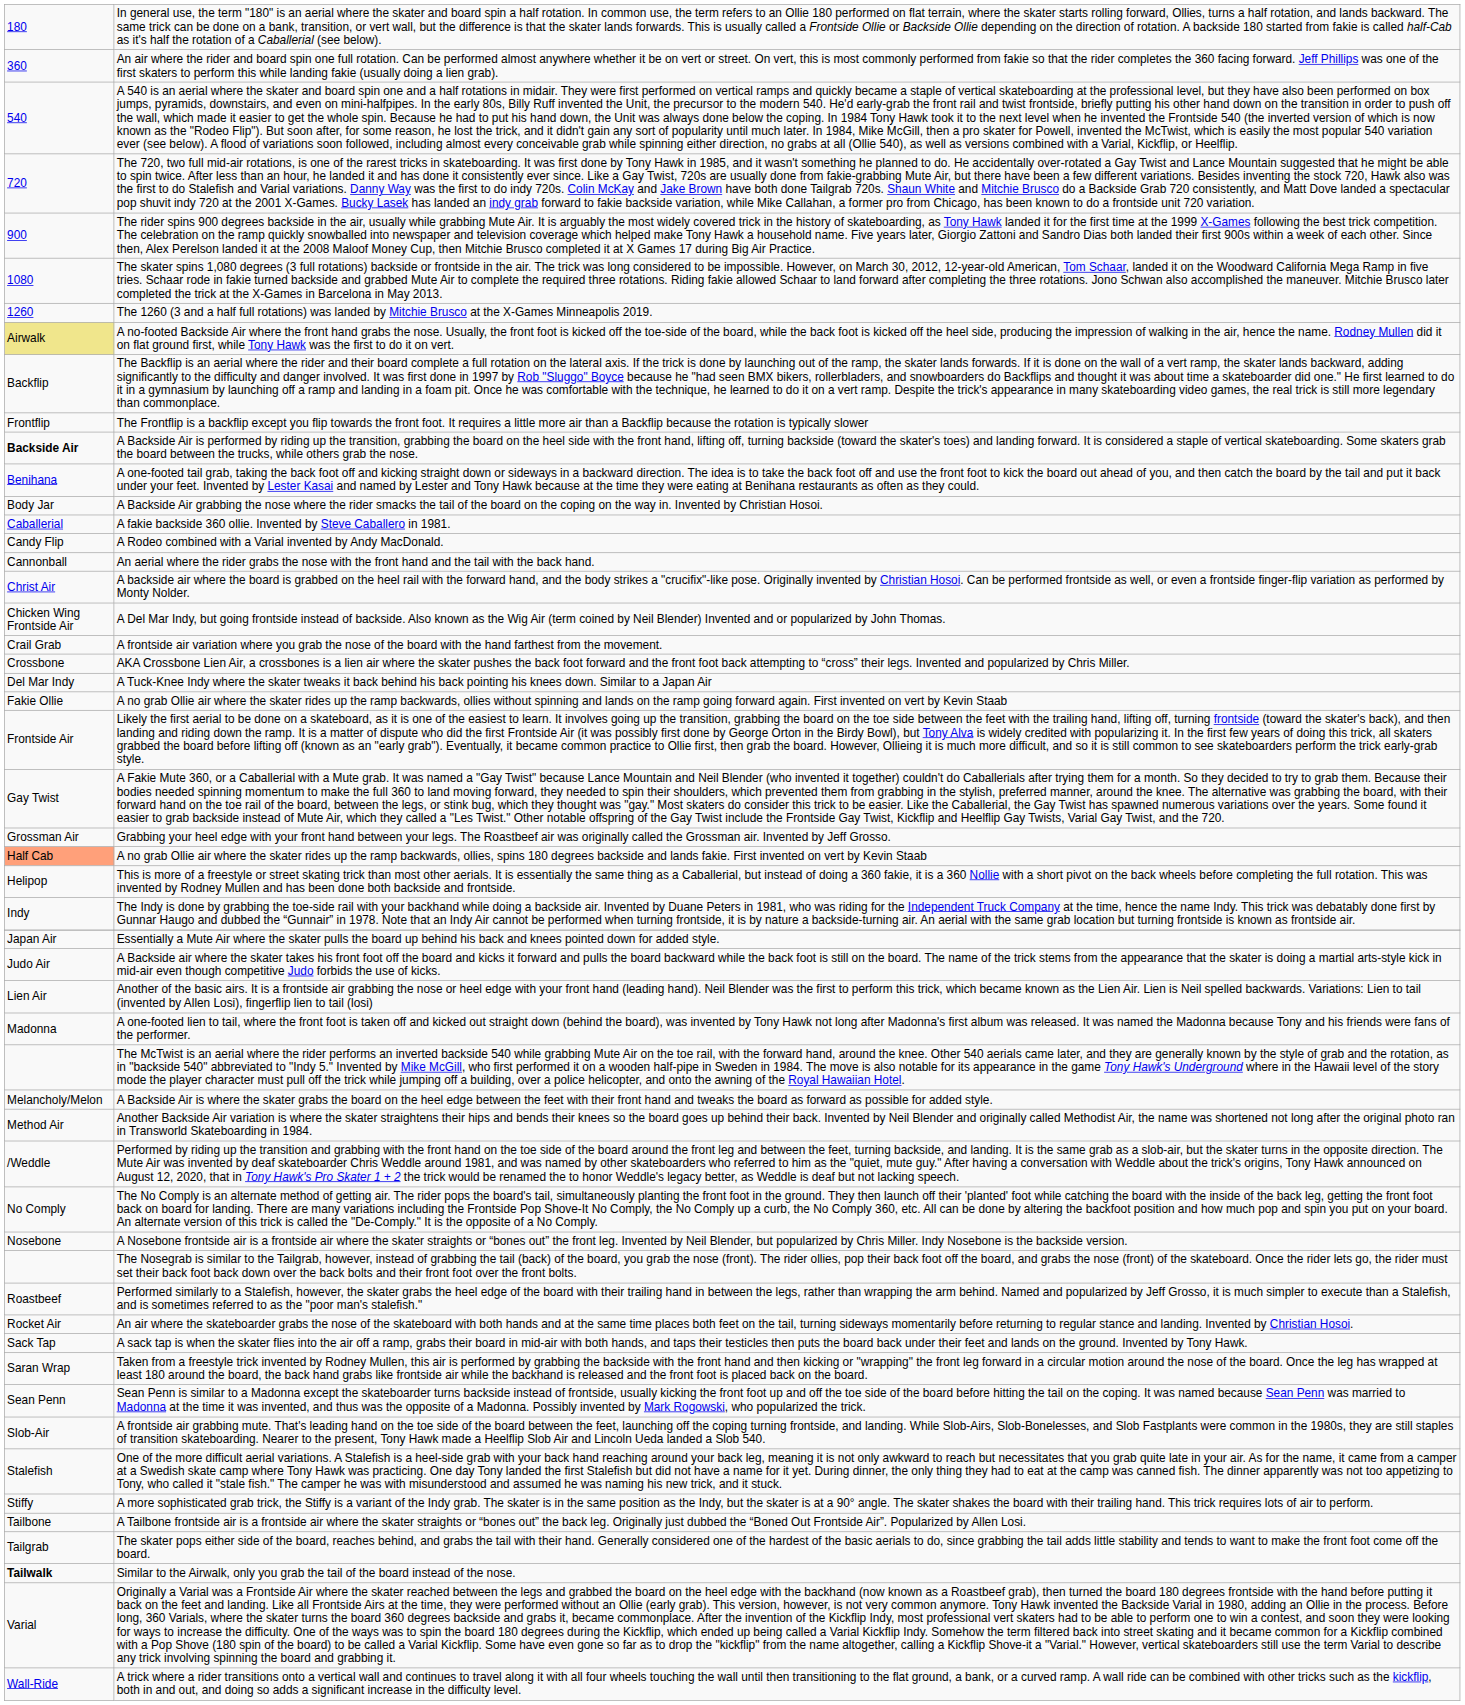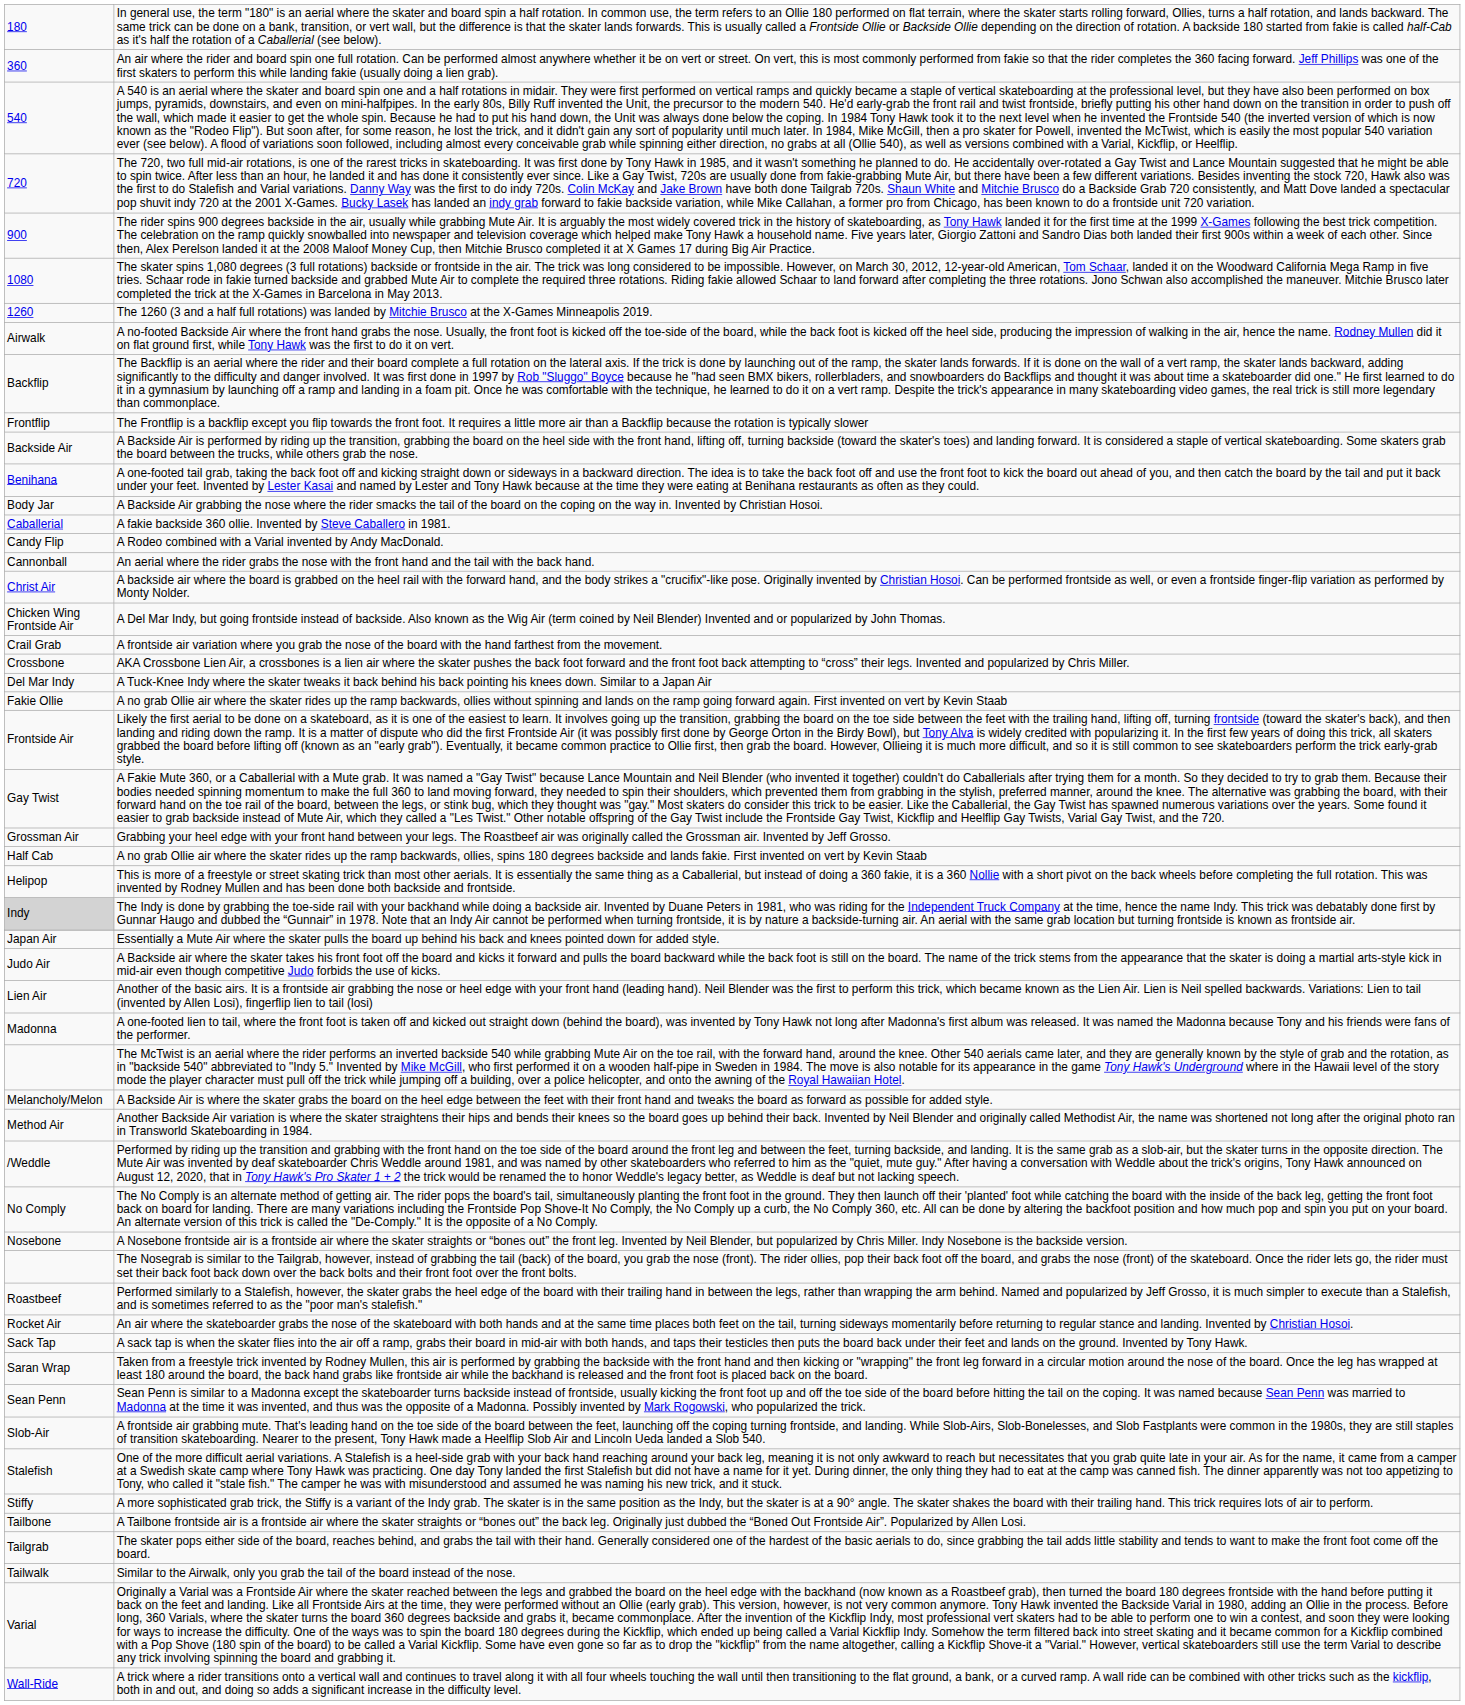(26, 338) khaki background -> (26, 338) no background
(43, 448) bold -> (40, 448) normal
(30, 856) lightsalmon background -> (30, 856) no background
(18, 913) no background -> (18, 913) lightgrey background
(30, 1573) bold -> (28, 1573) normal
